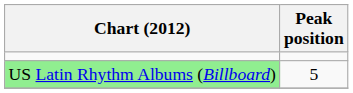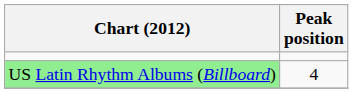(314, 74) 5 -> (314, 74) 4
